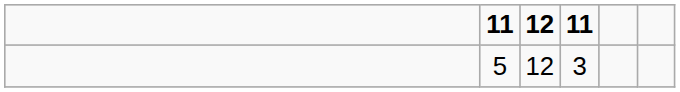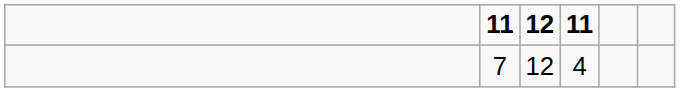(500, 65) 5 -> (500, 65) 7
(580, 65) 3 -> (580, 65) 4
